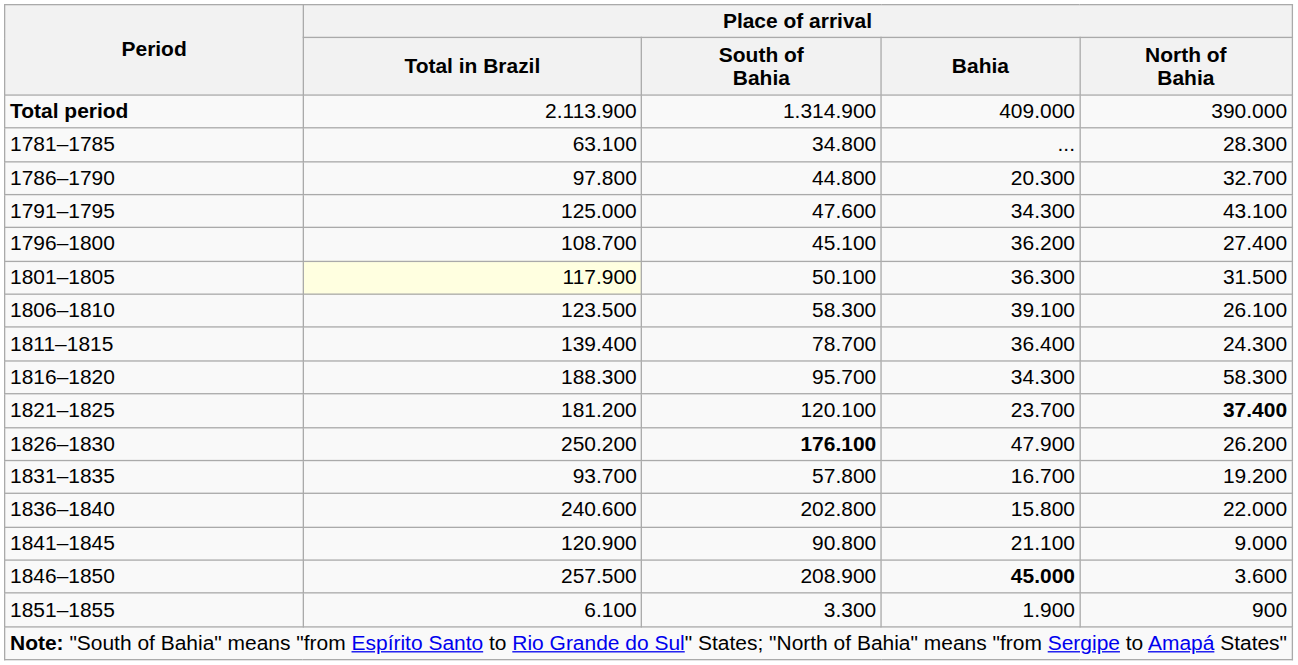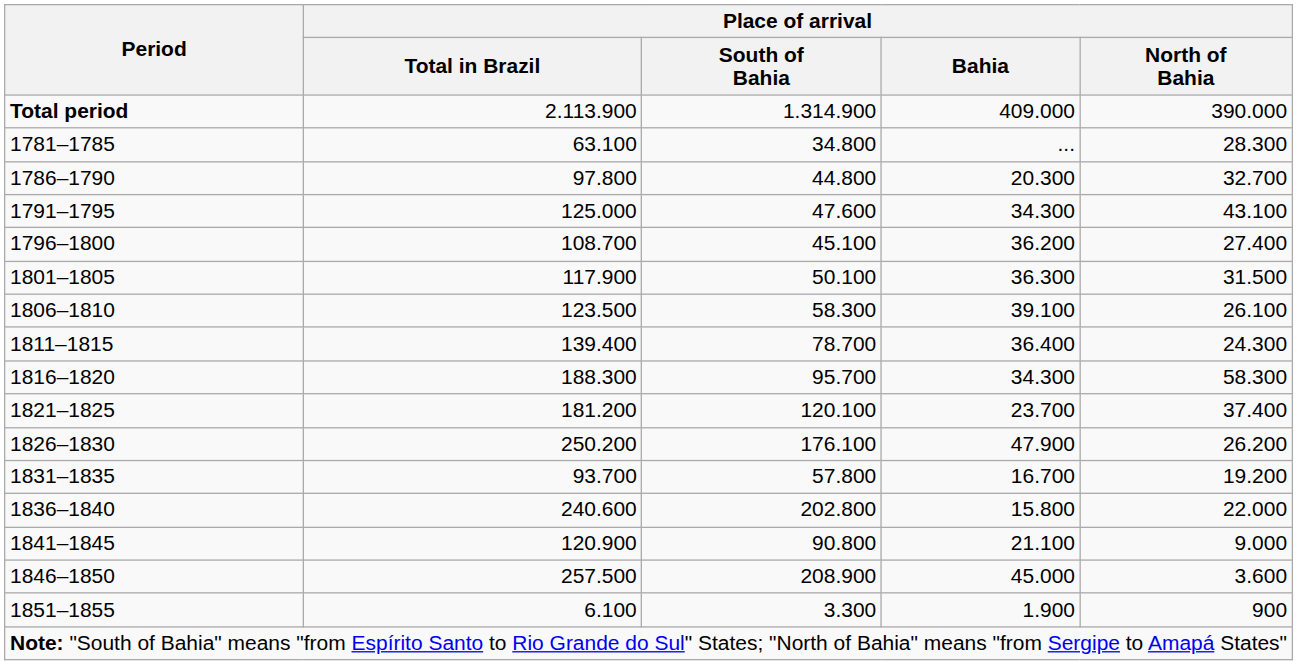(600, 277) lightyellow background -> (600, 277) no background
(1255, 410) bold -> (1255, 410) normal
(838, 443) bold -> (838, 443) normal
(1043, 576) bold -> (1043, 576) normal
